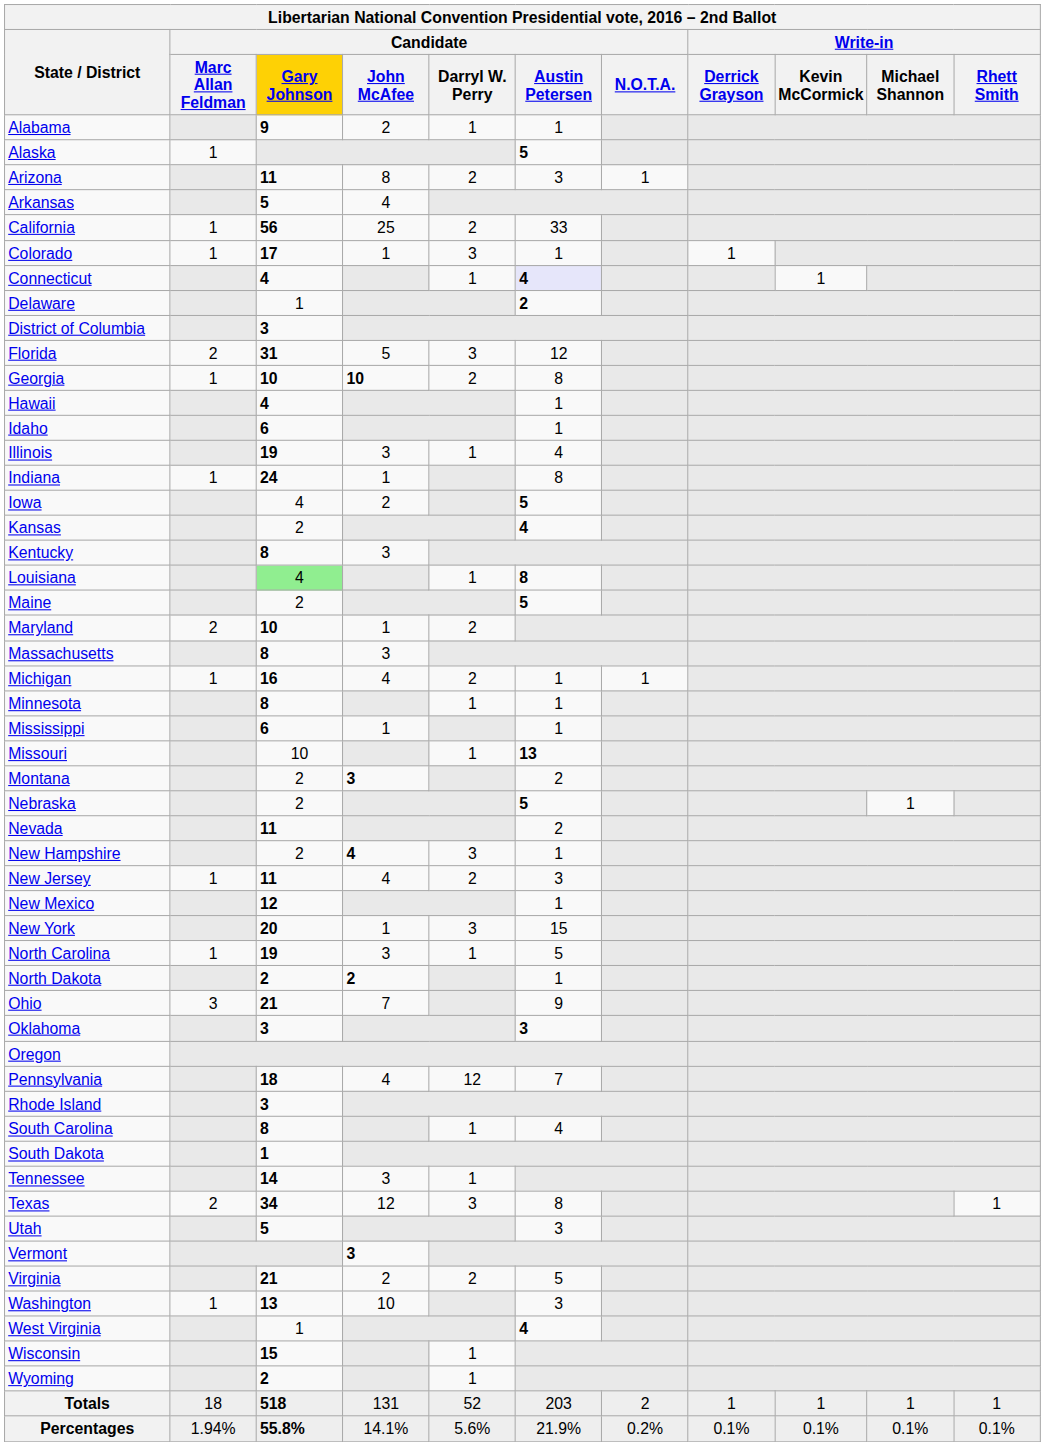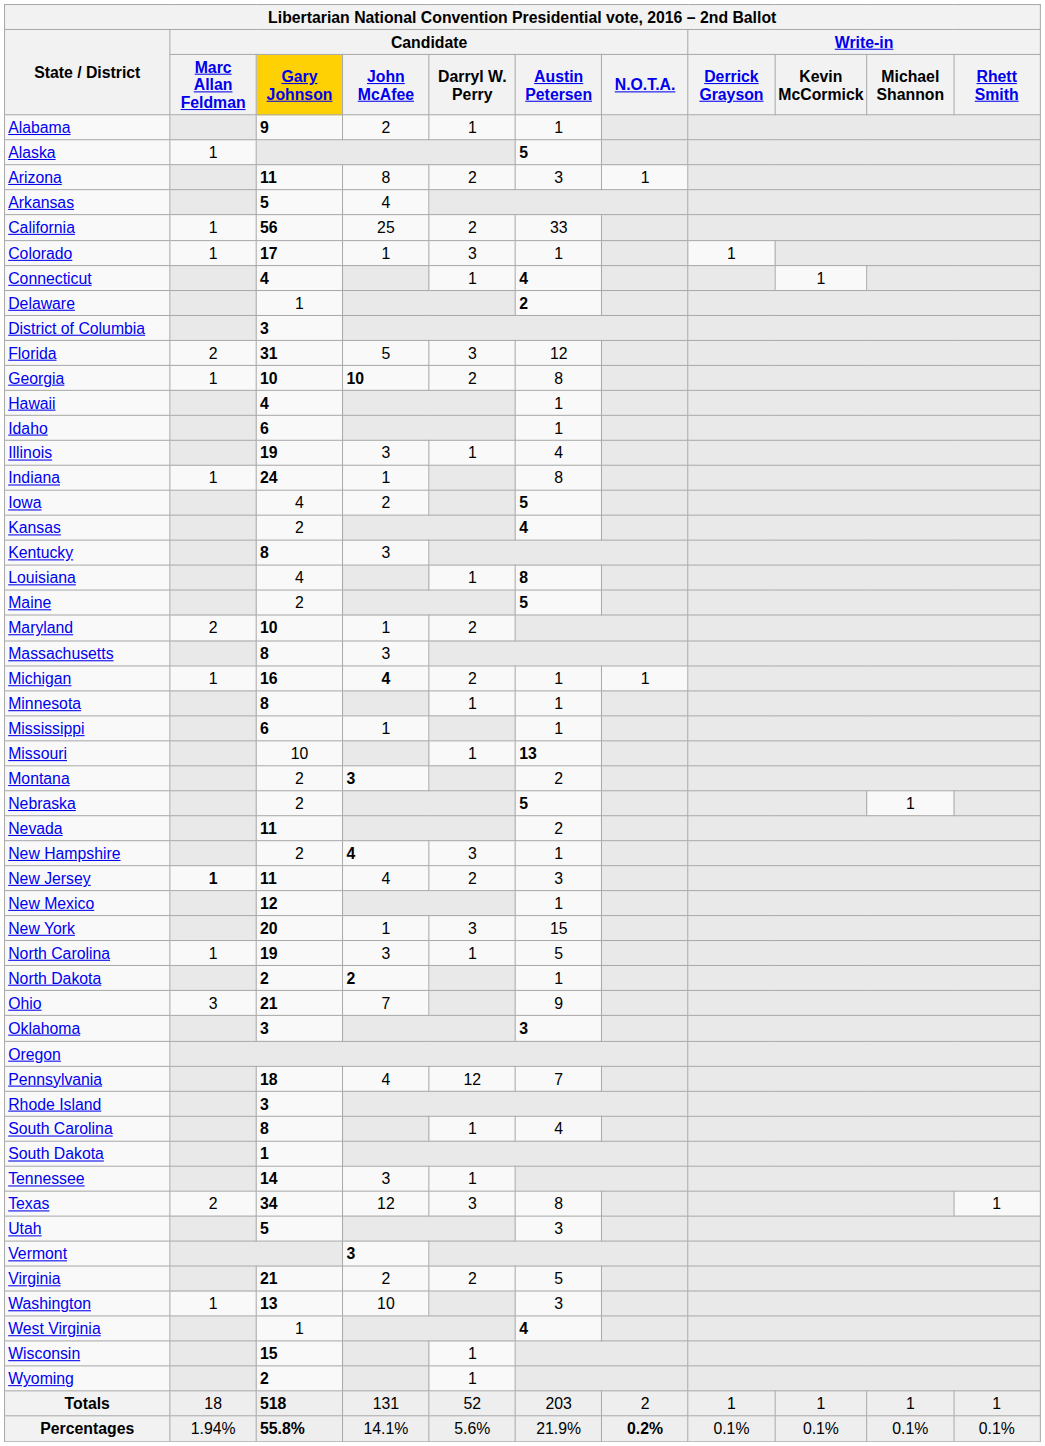(524, 278) lavender background -> (524, 278) no background
(300, 578) lightgreen background -> (300, 578) no background
(386, 678) normal -> (386, 678) bold
(213, 878) normal -> (213, 878) bold
(645, 1429) normal -> (645, 1429) bold
